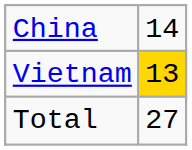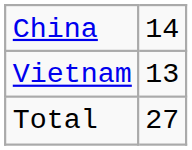(162, 74) gold background -> (162, 74) no background
